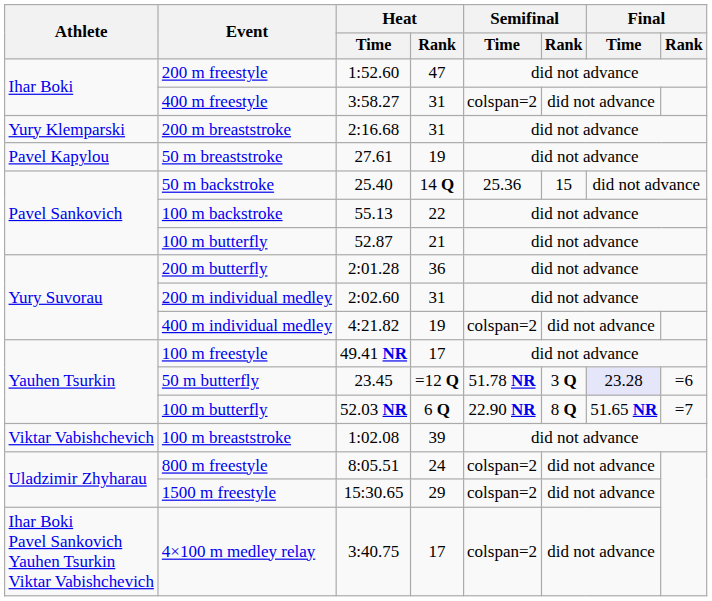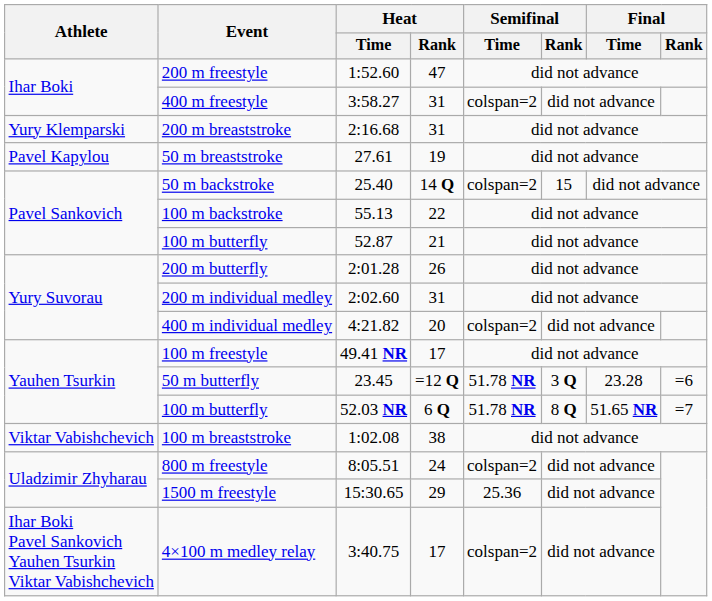(502, 185) 25.36 -> (502, 185) colspan=2
(437, 269) 36 -> (437, 269) 26
(437, 325) 19 -> (437, 325) 20
(624, 381) lavender background -> (624, 381) no background
(502, 409) 22.90 NR -> (502, 409) 51.78 NR
(437, 437) 39 -> (437, 437) 38
(502, 493) colspan=2 -> (502, 493) 25.36
